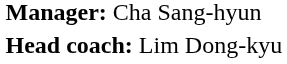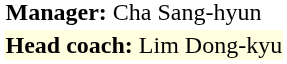(144, 44) no background -> (144, 44) lightyellow background
